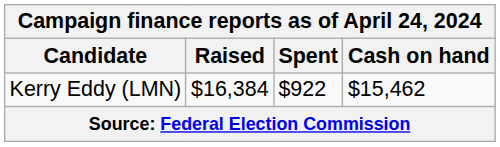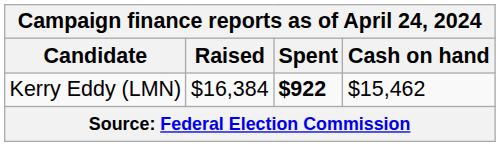(302, 89) normal -> (302, 89) bold
